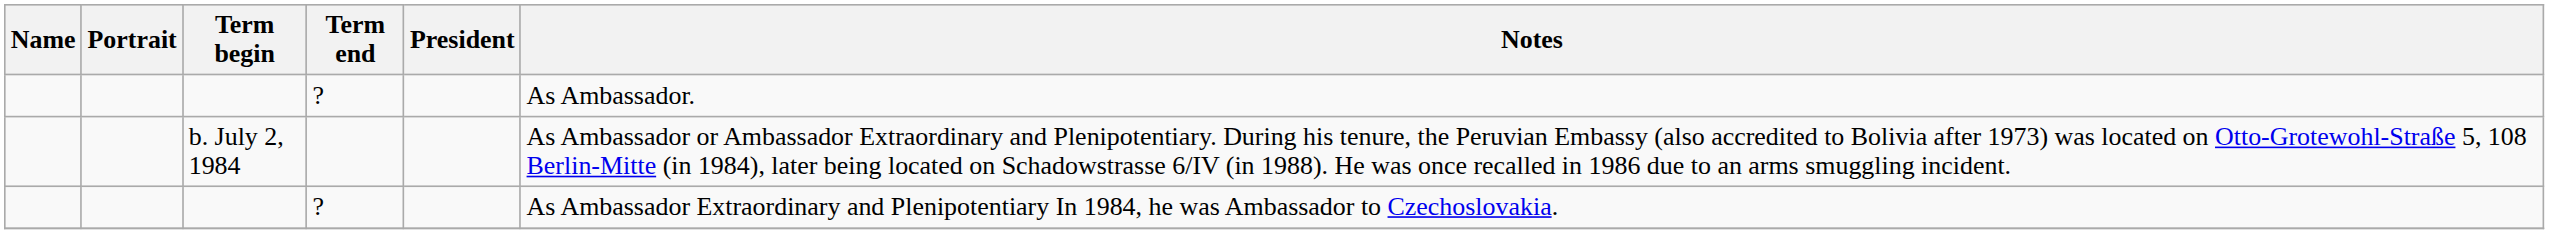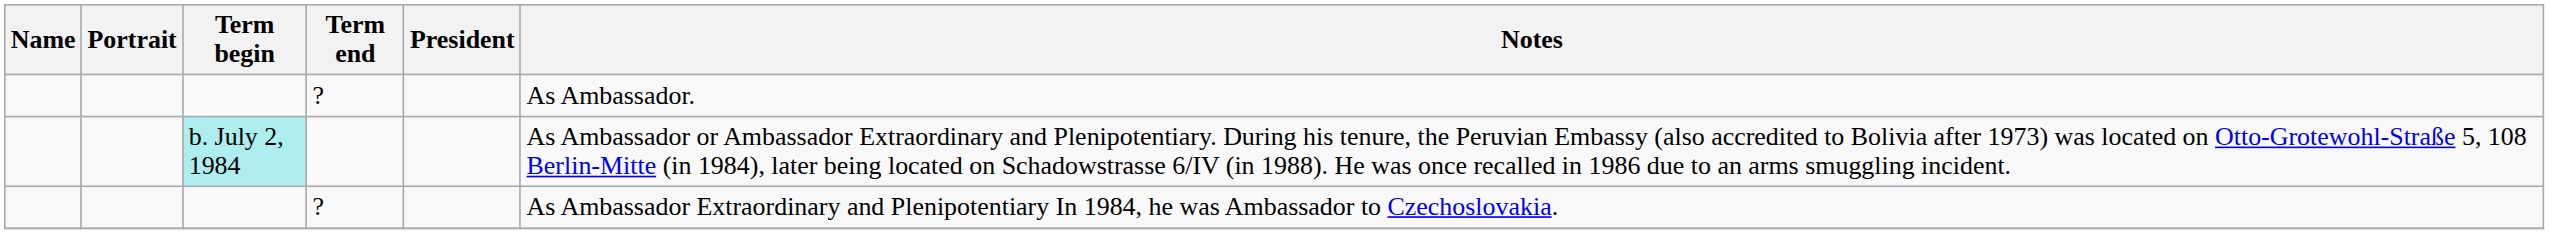(236, 151) no background -> (236, 151) paleturquoise background
